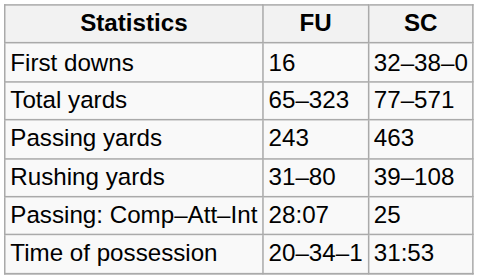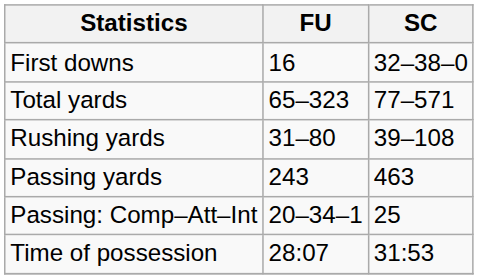rows swapped: (88, 177) <-> (86, 138)
(299, 215) 28:07 -> (316, 215) 20–34–1
(316, 253) 20–34–1 -> (299, 253) 28:07
